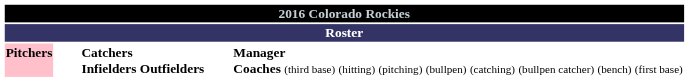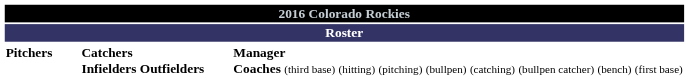(29, 52) pink background -> (29, 52) no background
